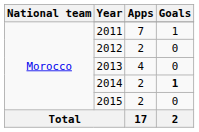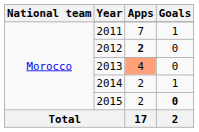(141, 48) normal -> (141, 48) bold
(141, 66) no background -> (141, 66) lightsalmon background
(175, 84) bold -> (175, 84) normal
(175, 101) normal -> (175, 101) bold
